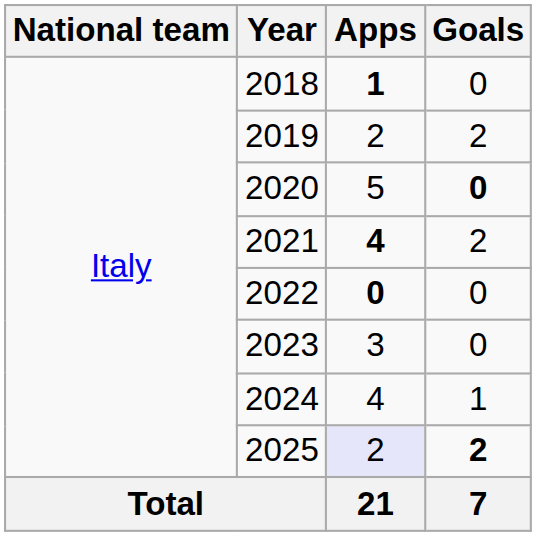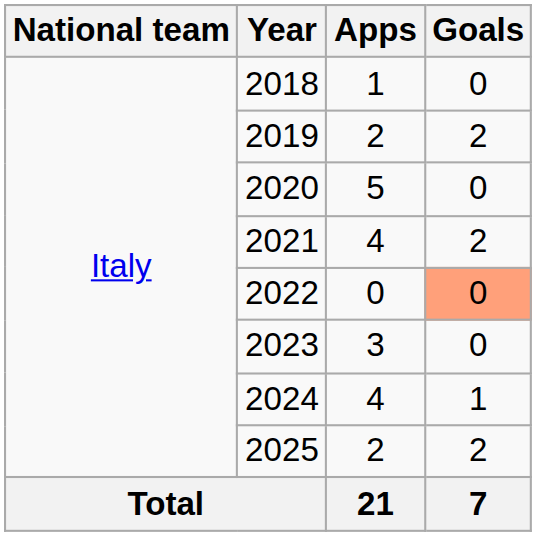(375, 83) bold -> (375, 83) normal
(478, 188) bold -> (478, 188) normal
(375, 240) bold -> (375, 240) normal
(375, 293) bold -> (375, 293) normal
(478, 293) no background -> (478, 293) lightsalmon background
(375, 450) lavender background -> (375, 450) no background
(478, 450) bold -> (478, 450) normal
